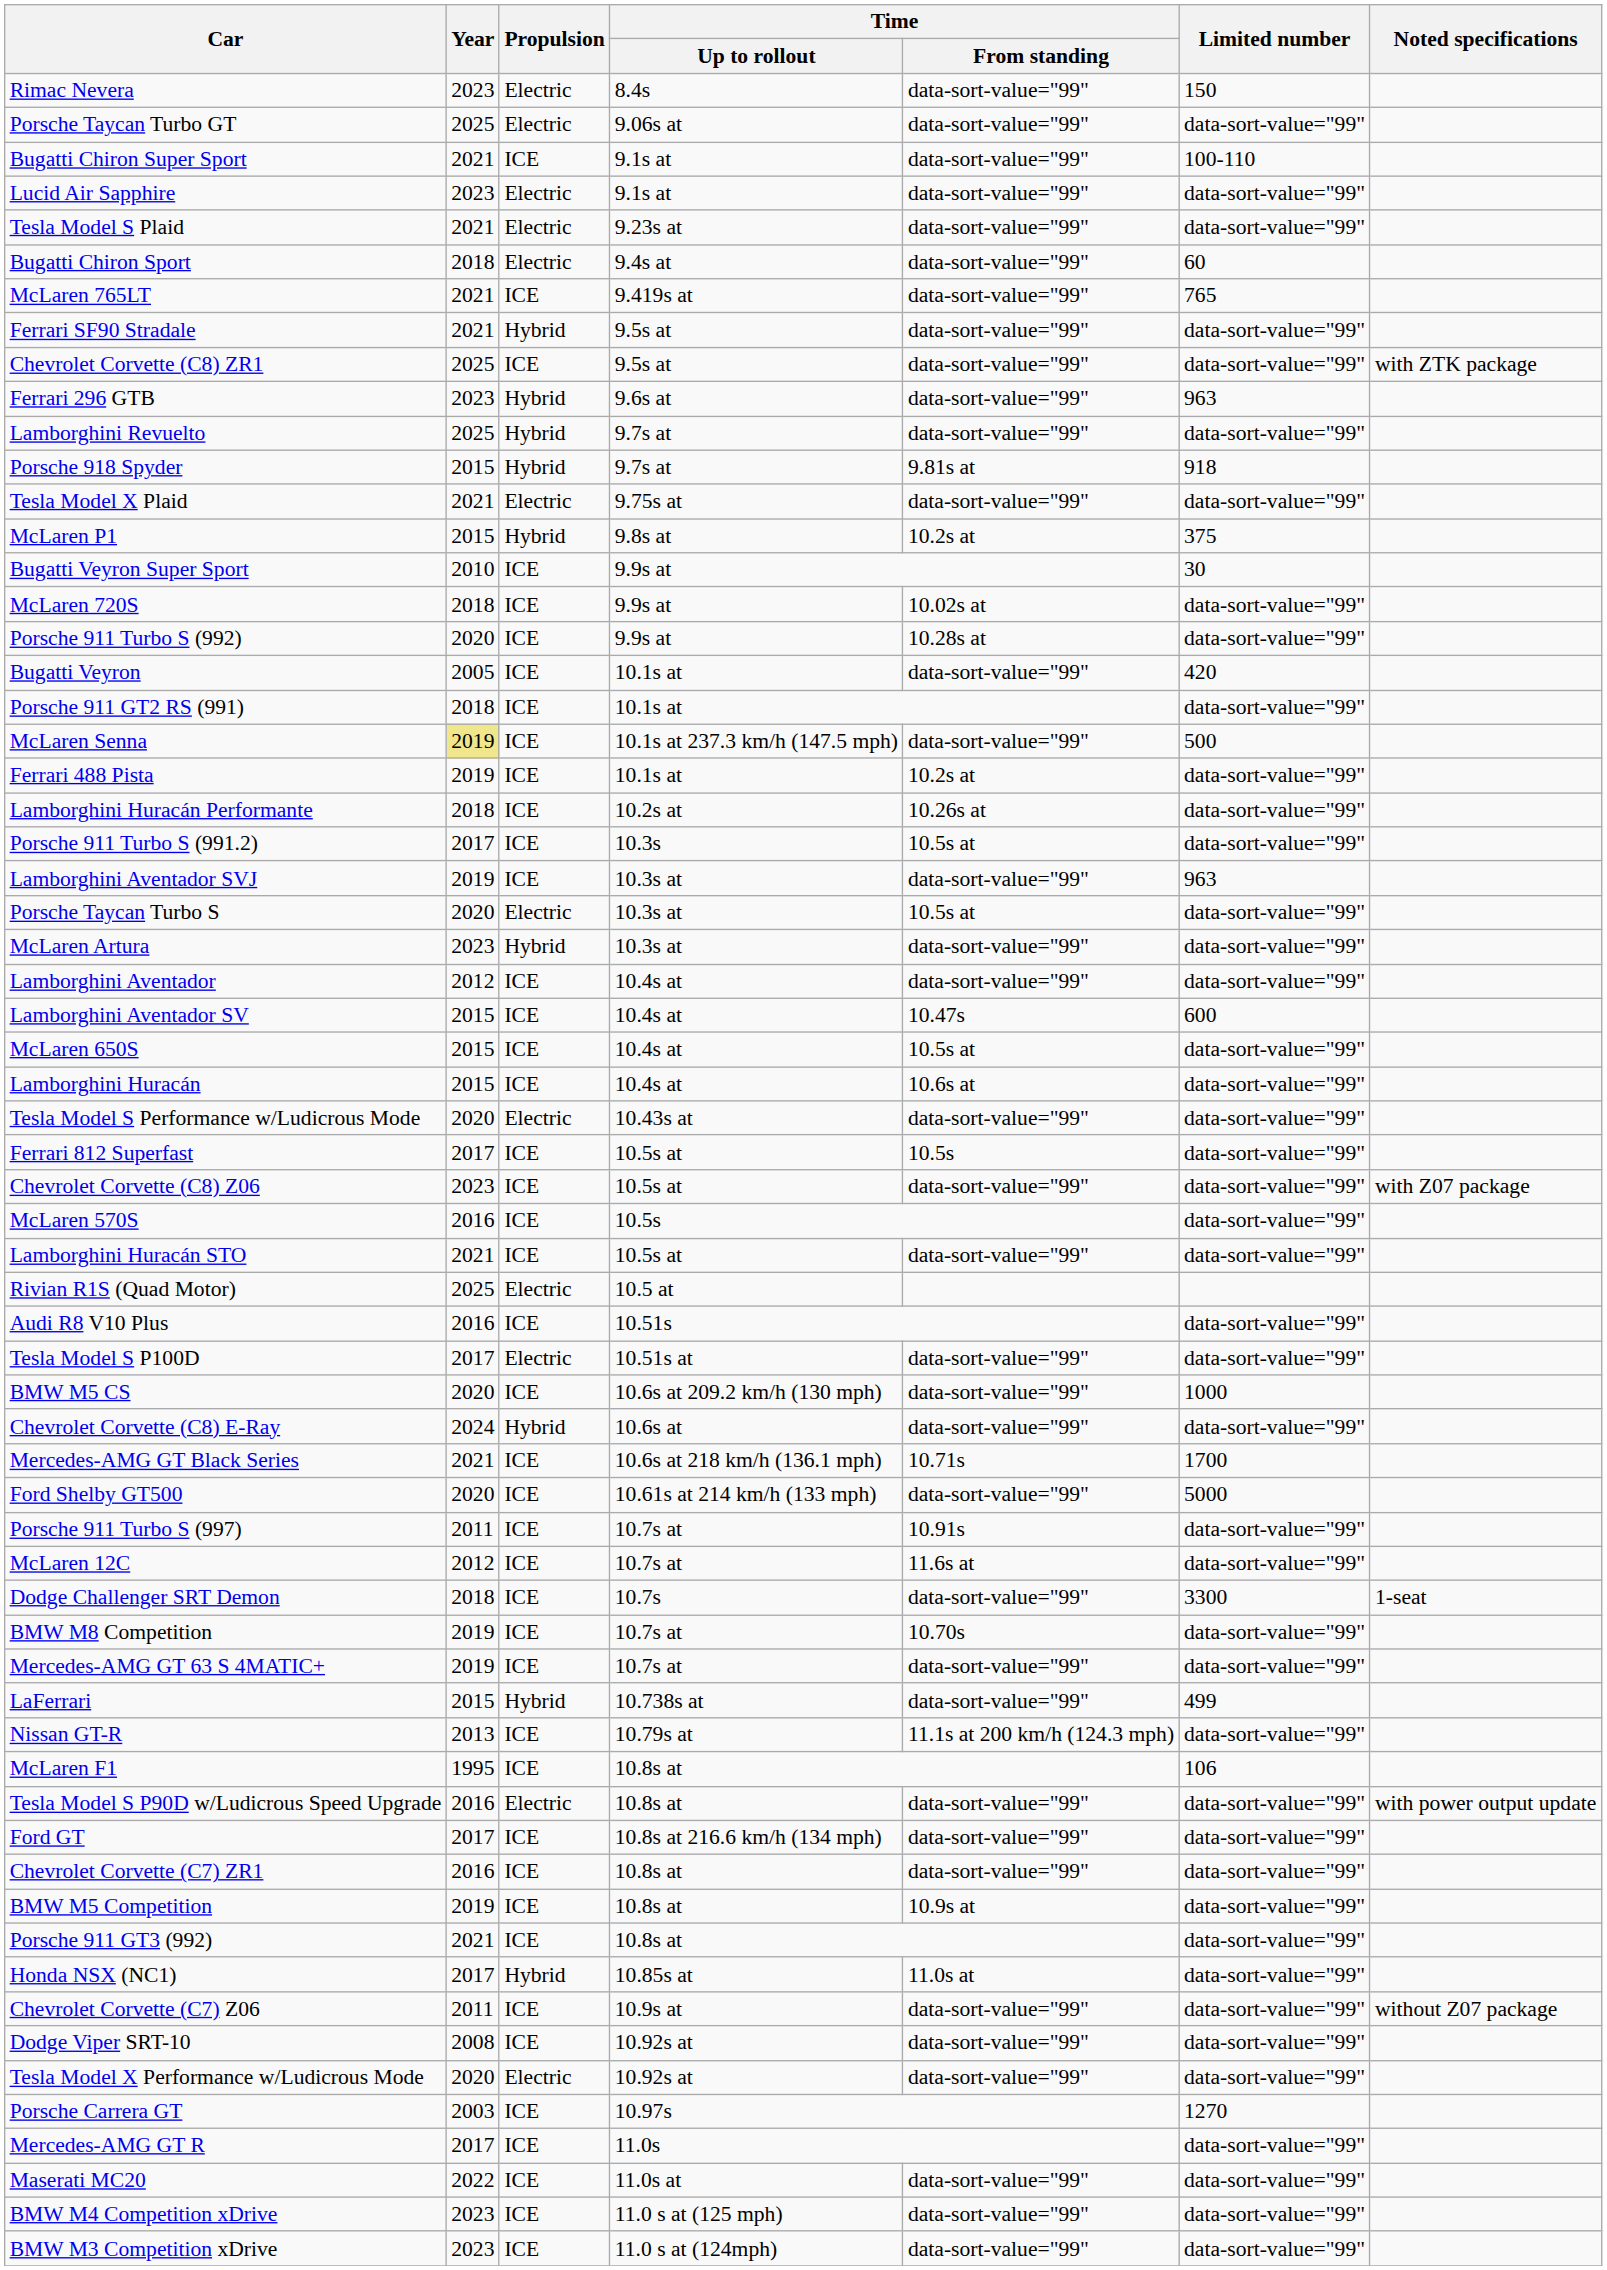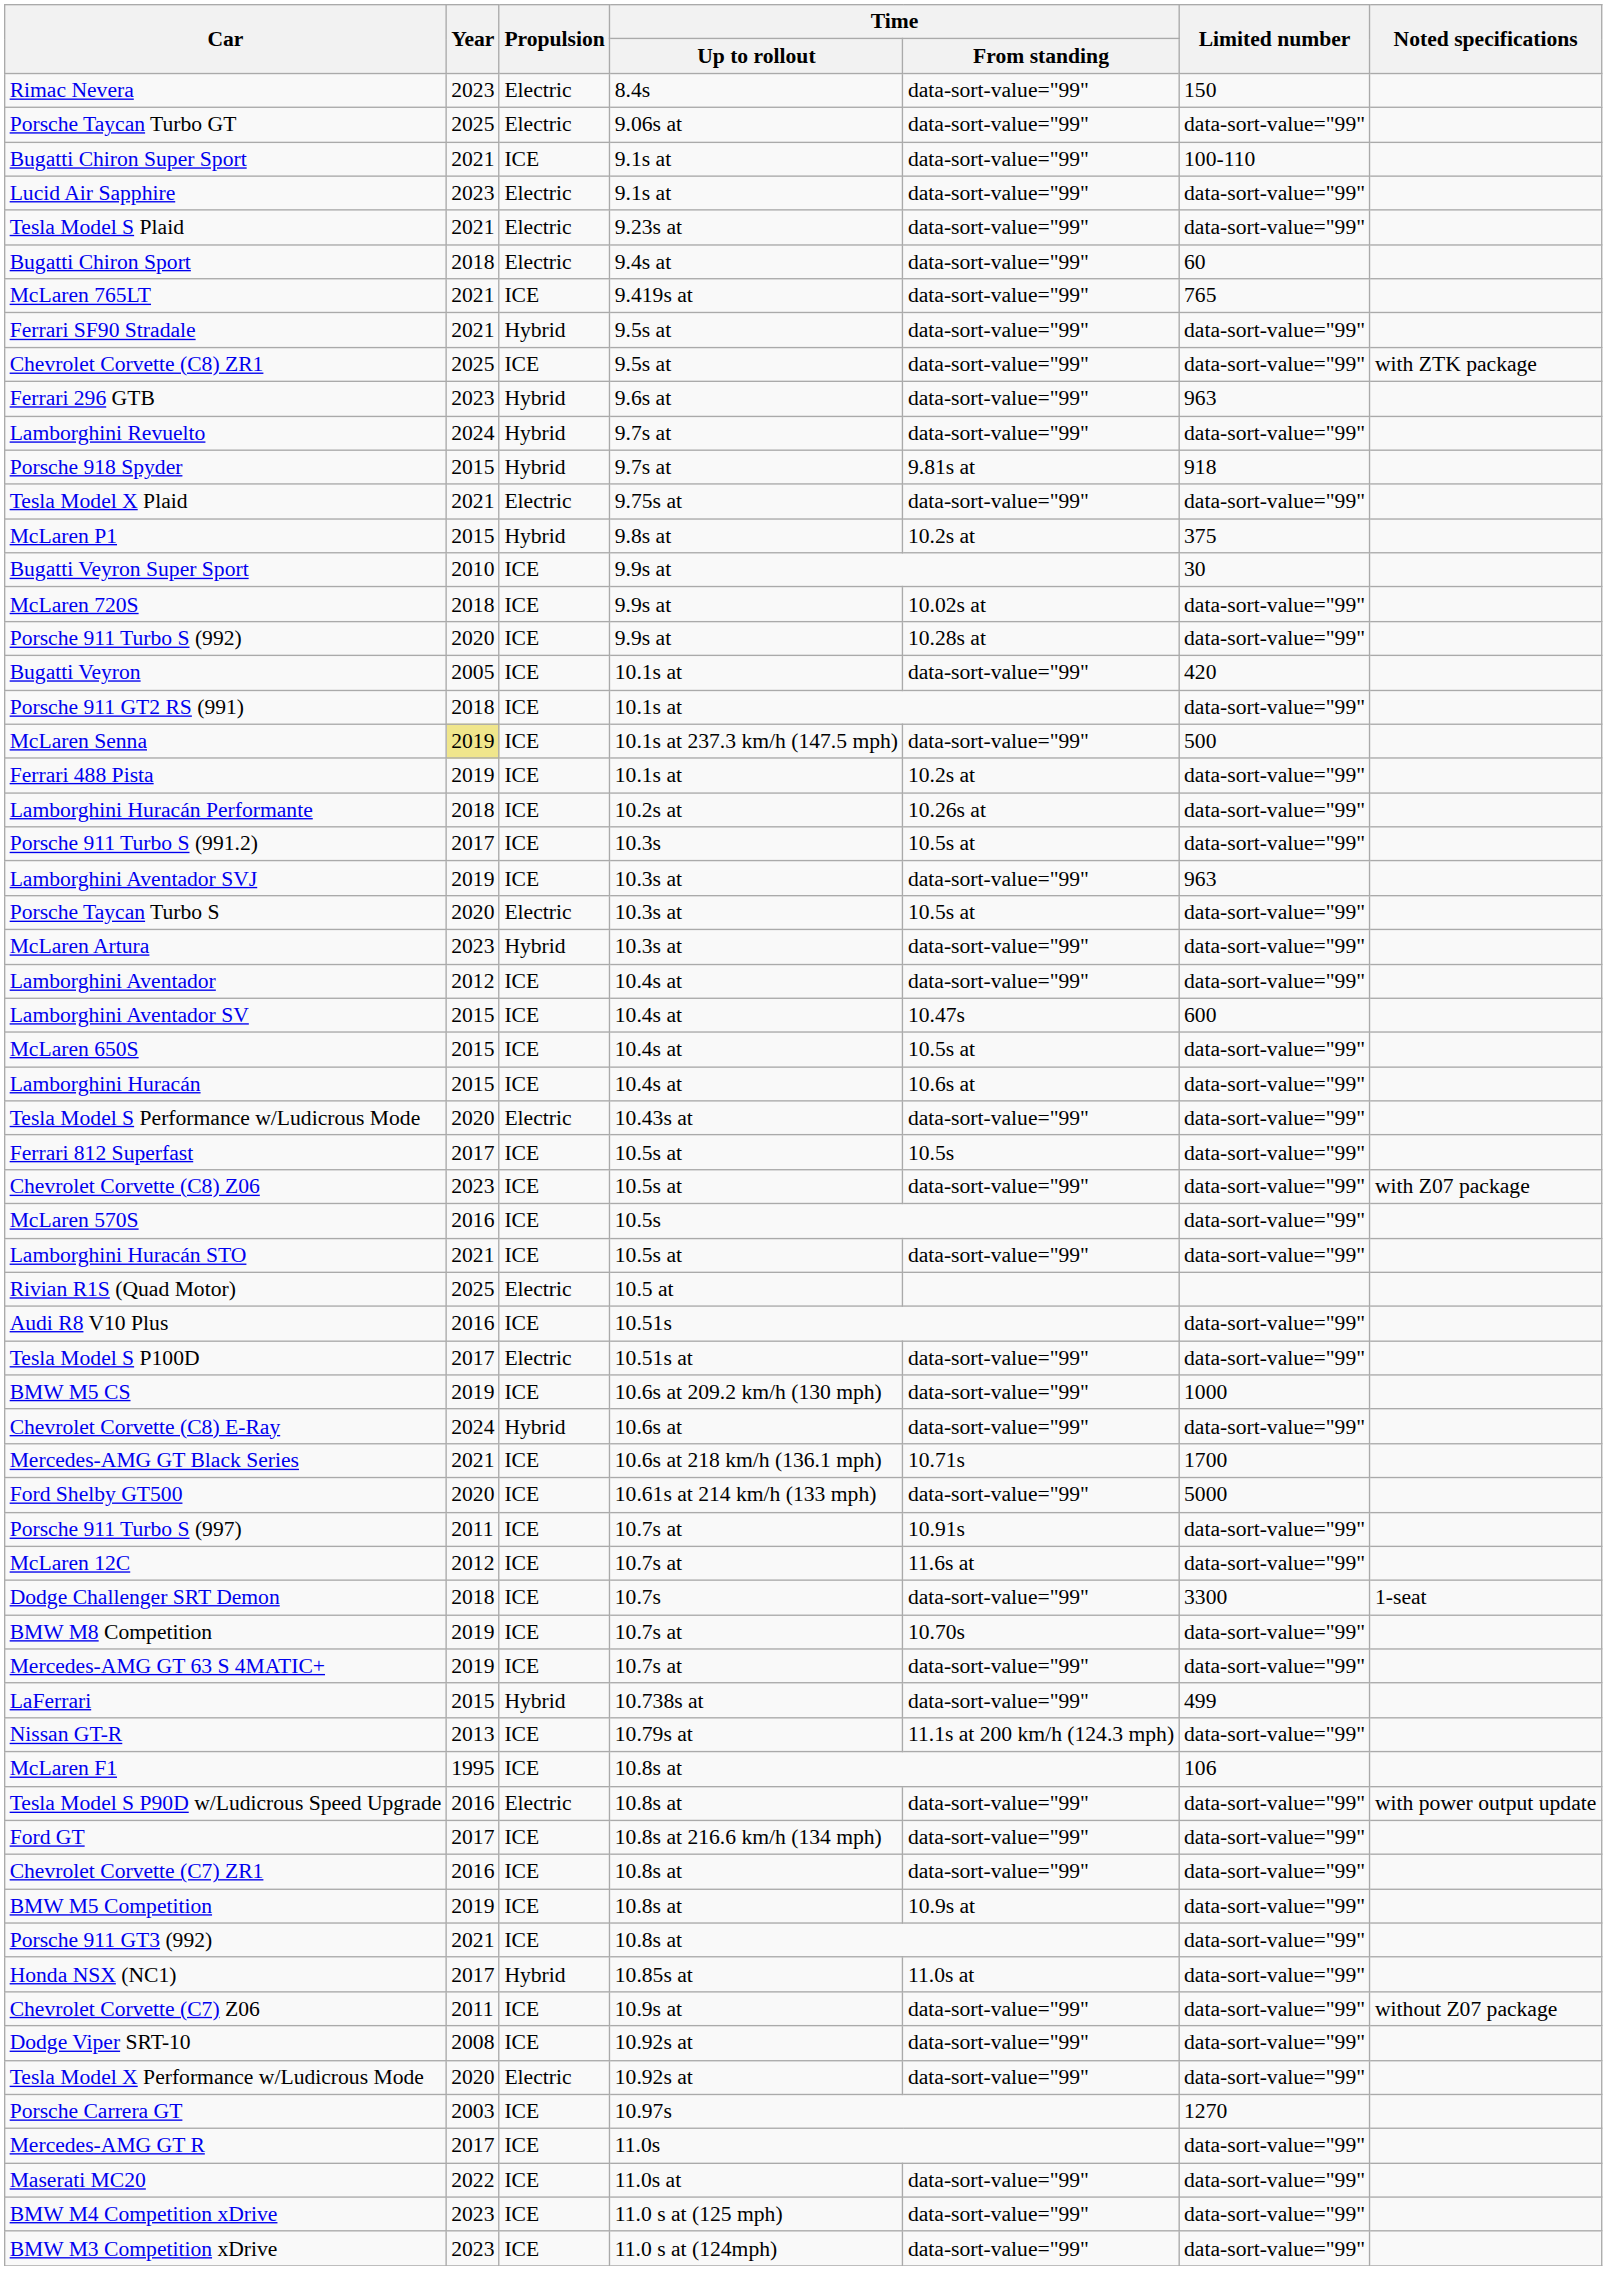(473, 432) 2025 -> (473, 432) 2024
(473, 1391) 2020 -> (473, 1391) 2019
